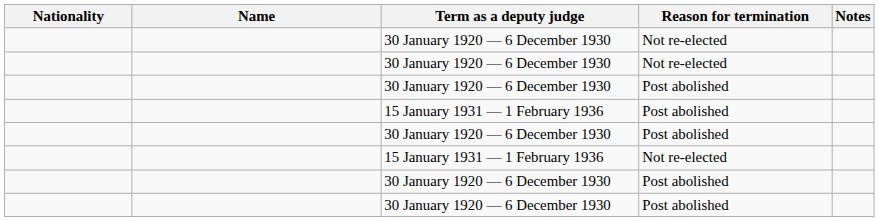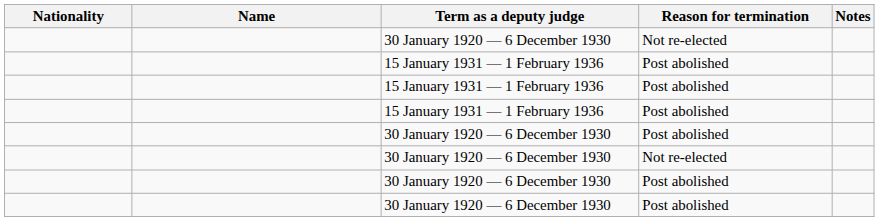(498, 63) 30 January 1920 — 6 December 1930 -> (494, 63) 15 January 1931 — 1 February 1936
(685, 63) Not re-elected -> (685, 63) Post abolished
(498, 87) 30 January 1920 — 6 December 1930 -> (494, 87) 15 January 1931 — 1 February 1936
(494, 157) 15 January 1931 — 1 February 1936 -> (498, 157) 30 January 1920 — 6 December 1930
